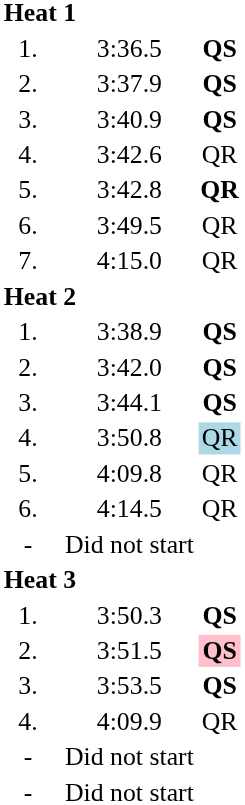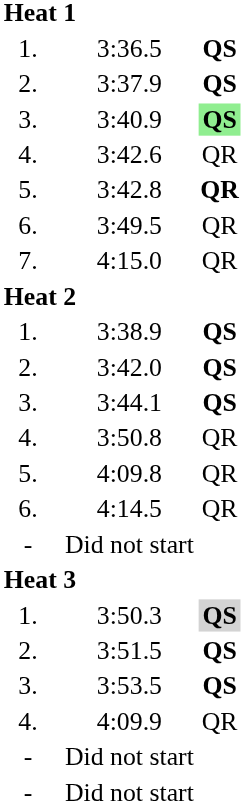(220, 119) no background -> (220, 119) lightgreen background
(220, 438) lightblue background -> (220, 438) no background
(220, 615) no background -> (220, 615) lightgrey background
(220, 650) pink background -> (220, 650) no background
